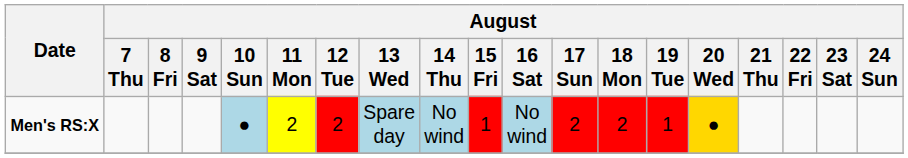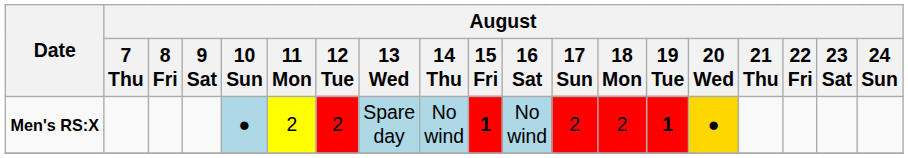(486, 125) normal -> (486, 125) bold
(668, 125) normal -> (668, 125) bold
